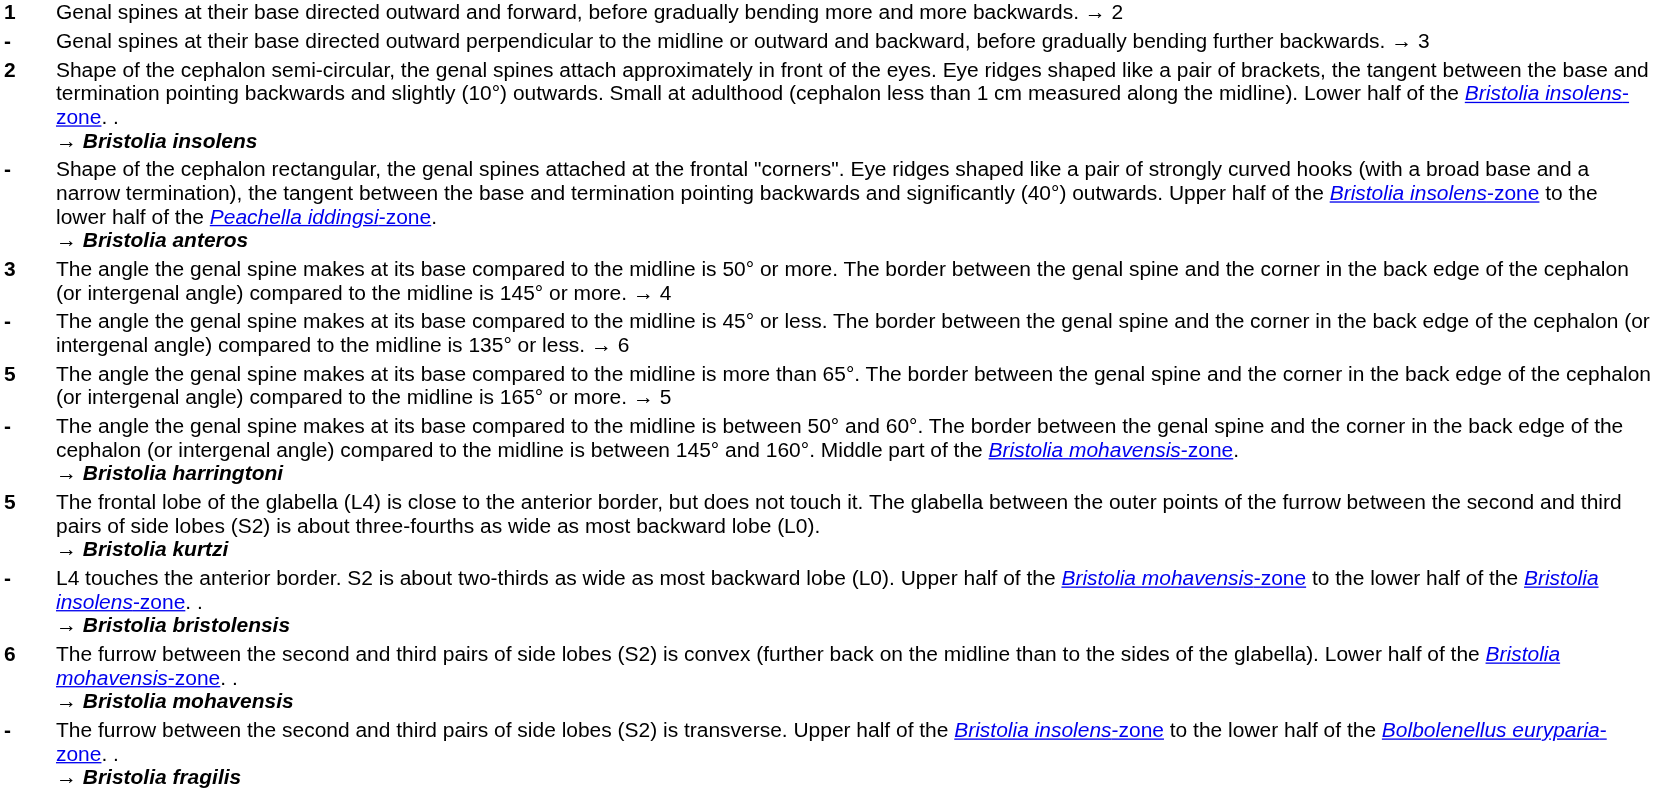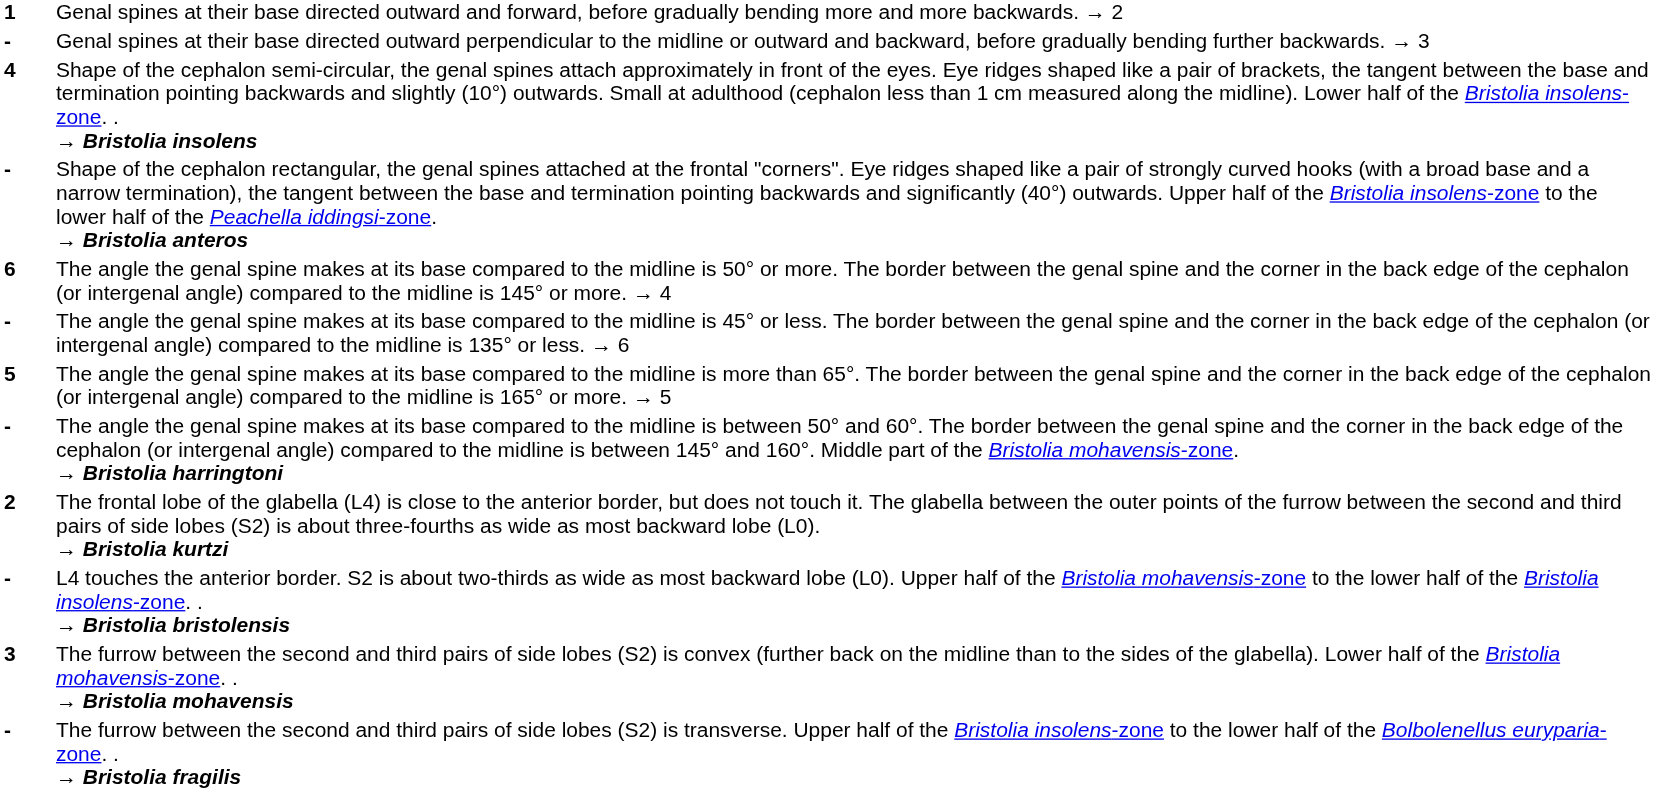(10, 70) 2 -> (10, 70) 4
(10, 269) 3 -> (10, 269) 6
(10, 502) 5 -> (10, 502) 2
(10, 654) 6 -> (10, 654) 3
